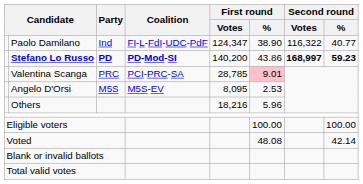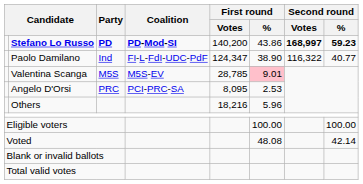rows swapped: (53, 58) <-> (46, 43)
(109, 74) PRC -> (109, 74) M5S
(156, 74) PCI-PRC-SA -> (146, 74) M5S-EV
(109, 89) M5S -> (109, 89) PRC
(146, 89) M5S-EV -> (156, 89) PCI-PRC-SA
